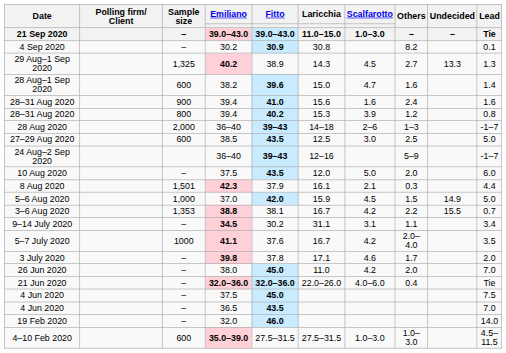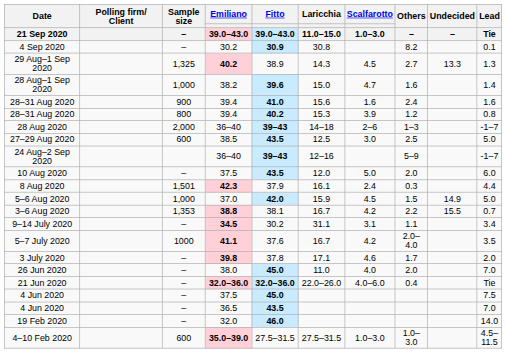(184, 84) 600 -> (184, 84) 1,000
(370, 186) 2.1 -> (370, 186) 2.4
(370, 270) 4.2 -> (370, 270) 4.0
